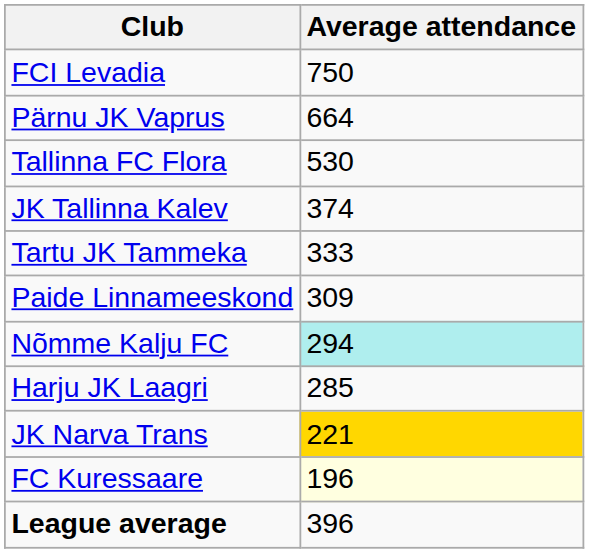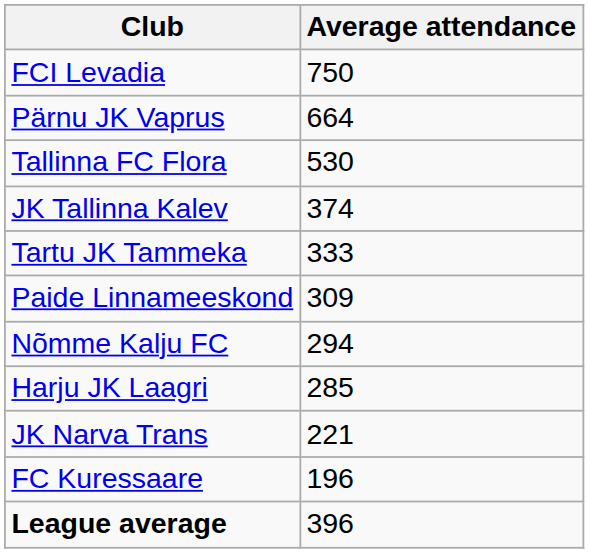(330, 343) paleturquoise background -> (330, 343) no background
(330, 433) gold background -> (330, 433) no background
(330, 478) lightyellow background -> (330, 478) no background
